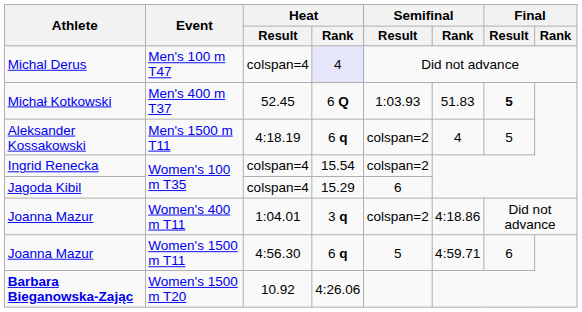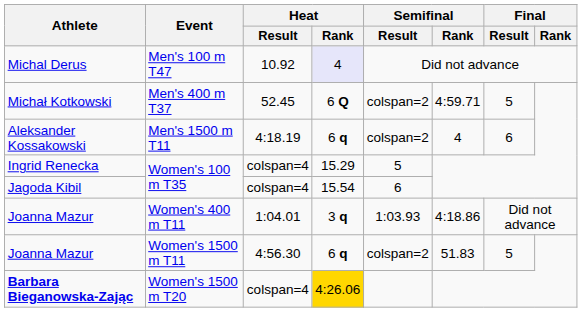(278, 65) colspan=4 -> (278, 65) 10.92
(398, 101) 1:03.93 -> (398, 101) colspan=2
(458, 101) 51.83 -> (458, 101) 4:59.71
(509, 101) bold -> (509, 101) normal
(509, 137) 5 -> (509, 137) 6
(338, 166) 15.54 -> (338, 166) 15.29
(398, 166) colspan=2 -> (398, 166) 5
(338, 188) 15.29 -> (338, 188) 15.54
(398, 217) colspan=2 -> (398, 217) 1:03.93
(398, 253) 5 -> (398, 253) colspan=2
(458, 253) 4:59.71 -> (458, 253) 51.83
(509, 253) 6 -> (509, 253) 5
(278, 290) 10.92 -> (278, 290) colspan=4
(338, 290) no background -> (338, 290) gold background
